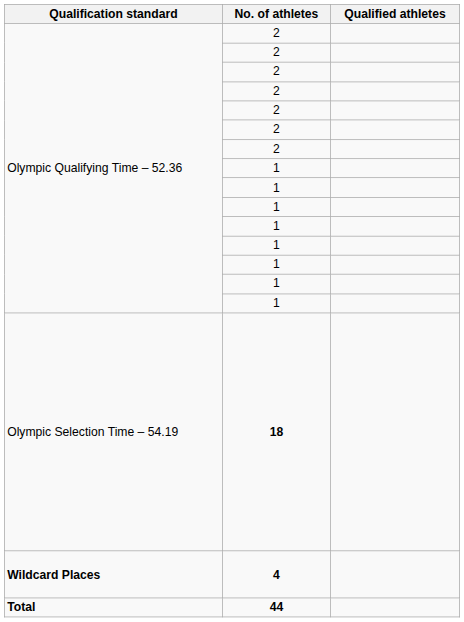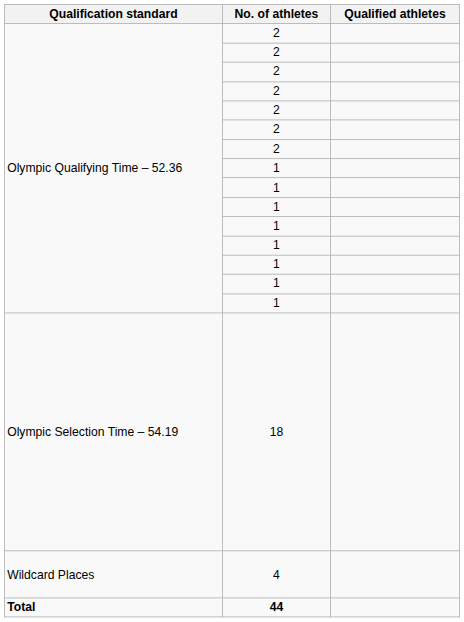(276, 432) bold -> (276, 432) normal
(54, 574) bold -> (51, 574) normal
(276, 574) bold -> (276, 574) normal
